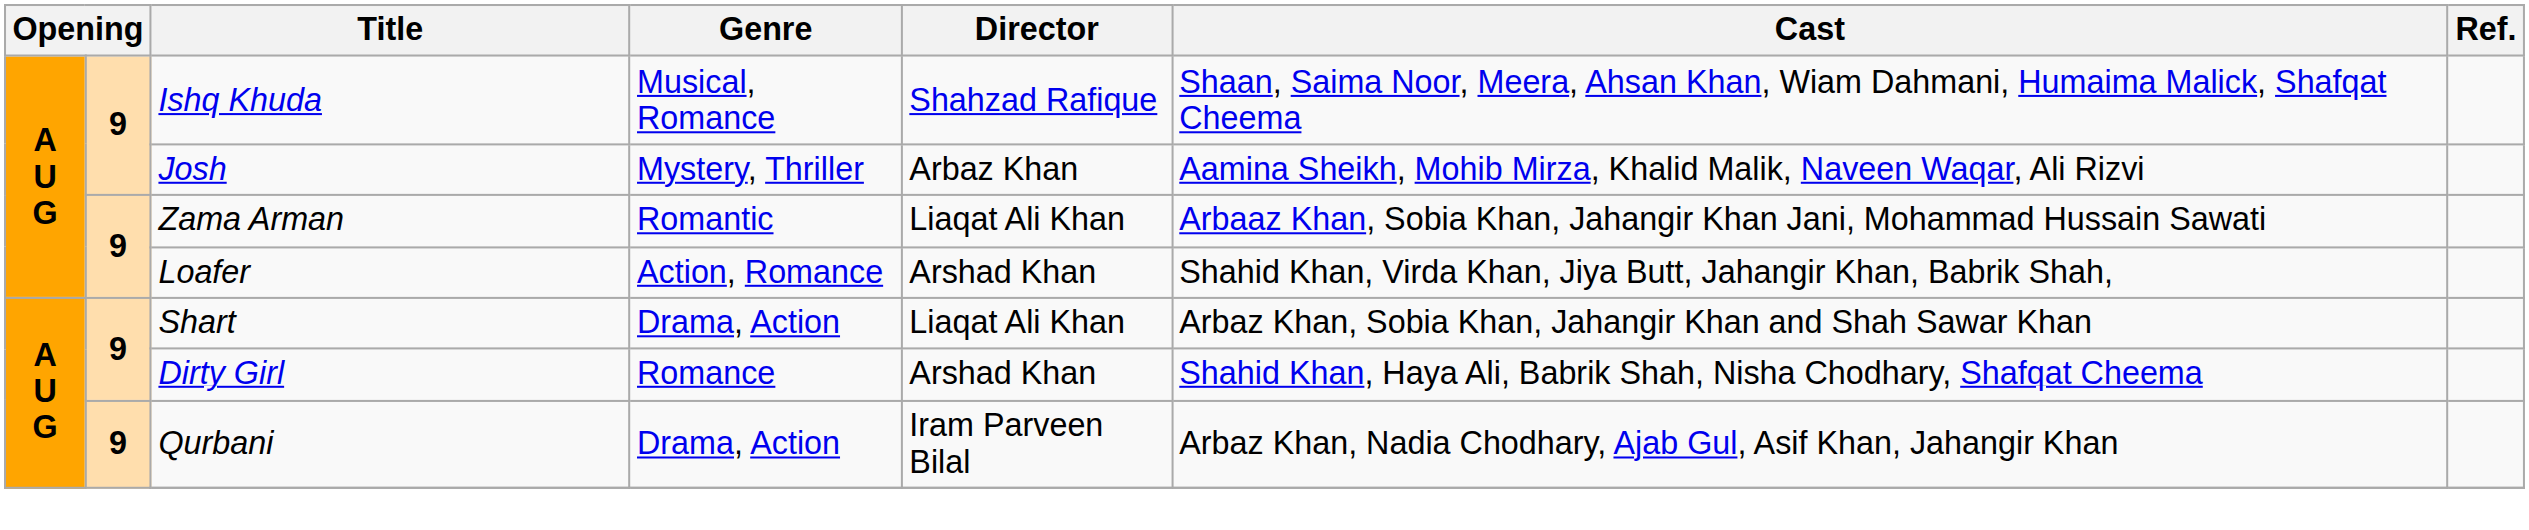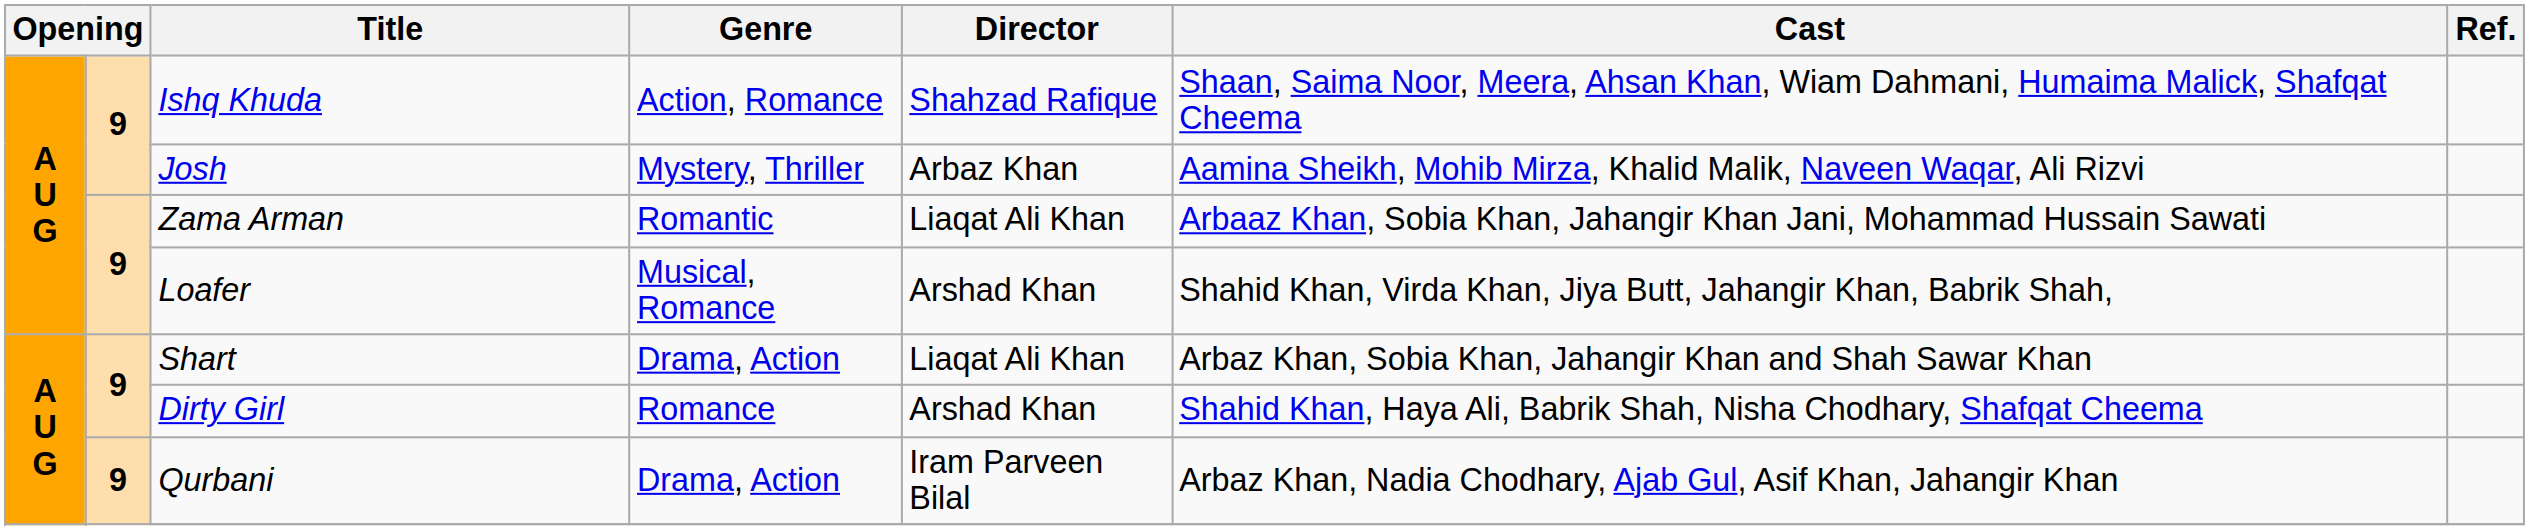(706, 99) Musical, Romance -> (760, 99) Action, Romance
(760, 271) Action, Romance -> (706, 289) Musical, Romance
